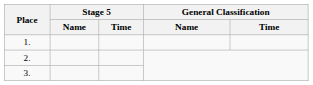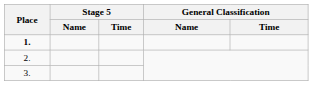(27, 42) normal -> (27, 42) bold
